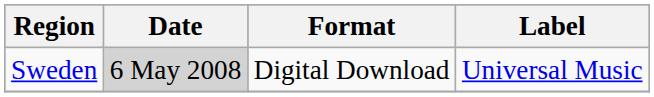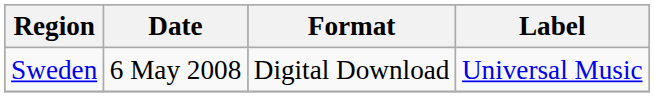(176, 69) lightgrey background -> (176, 69) no background
